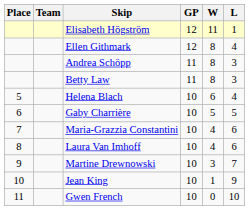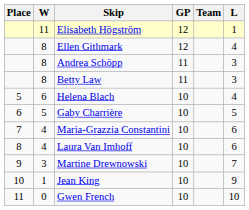columns swapped: (48, 12) <-> (213, 12)
